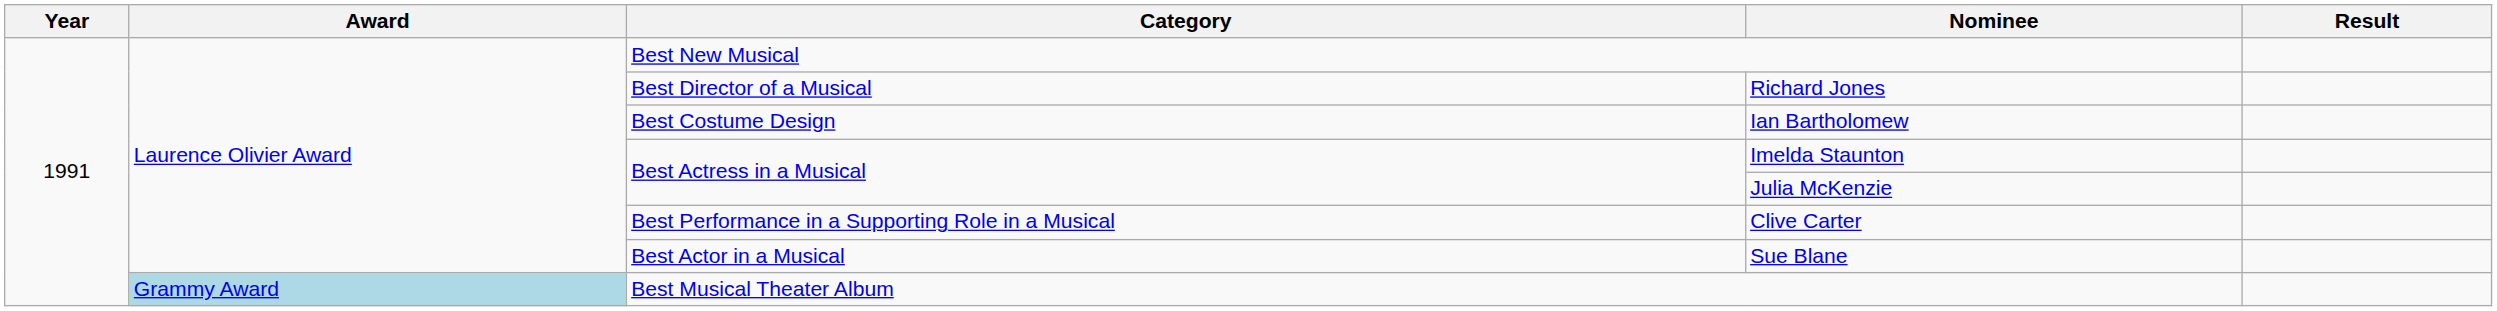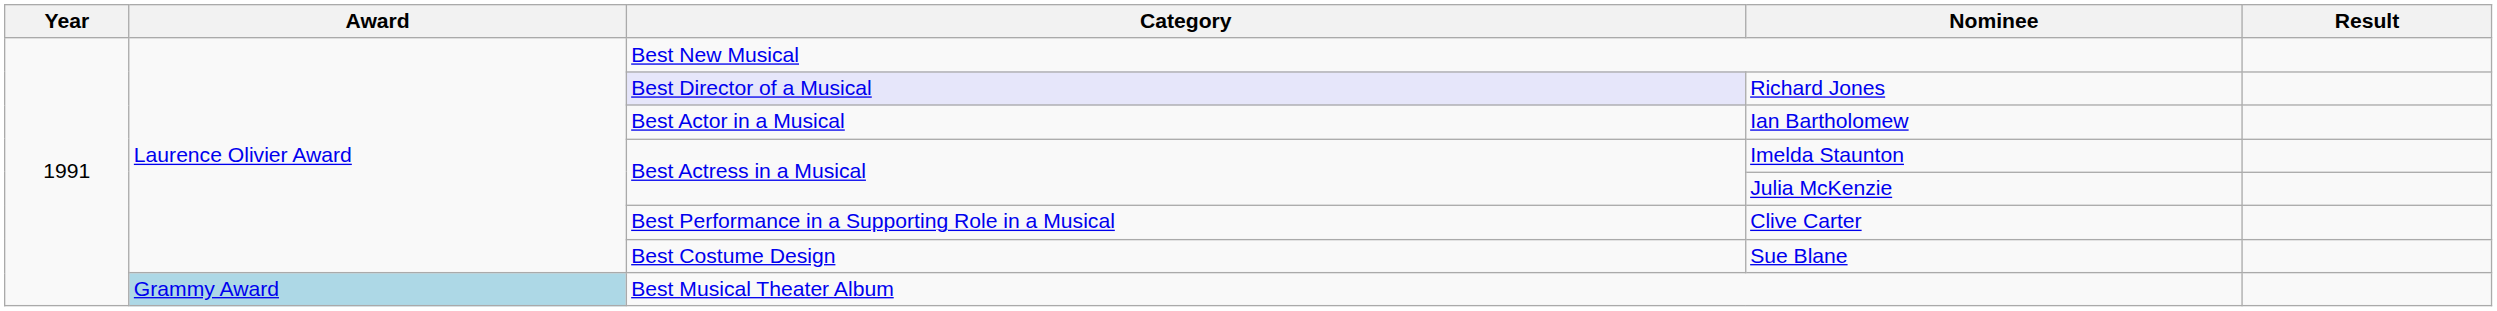(751, 88) no background -> (751, 88) lavender background
(733, 121) Best Costume Design -> (738, 121) Best Actor in a Musical
(738, 255) Best Actor in a Musical -> (733, 255) Best Costume Design
